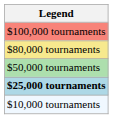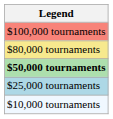(53, 67) normal -> (56, 67) bold
(56, 85) bold -> (53, 85) normal
